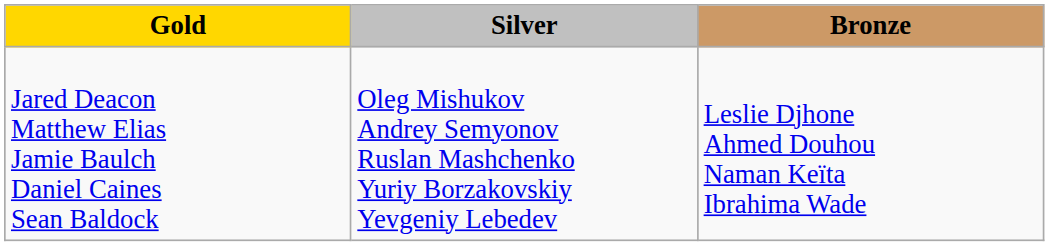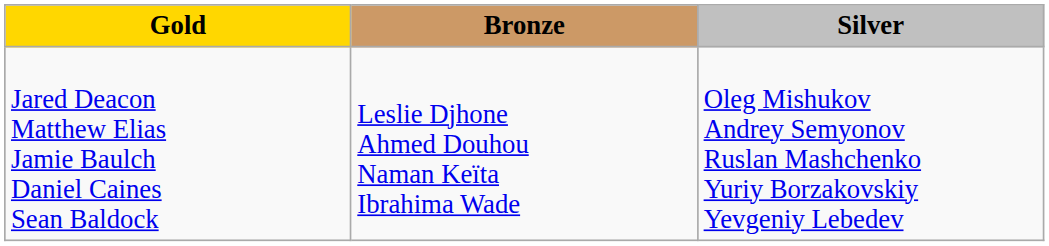columns swapped: (524, 25) <-> (871, 25)
